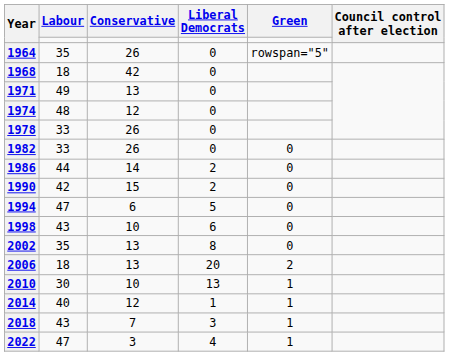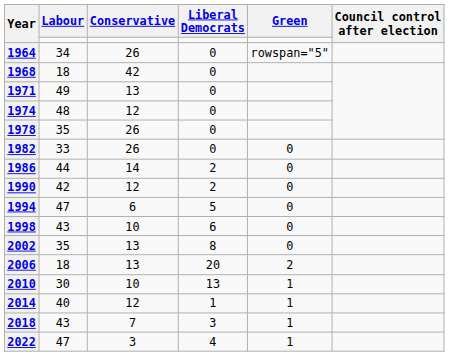(63, 53) 35 -> (63, 53) 34
(63, 130) 33 -> (63, 130) 35
(132, 188) 15 -> (132, 188) 12
